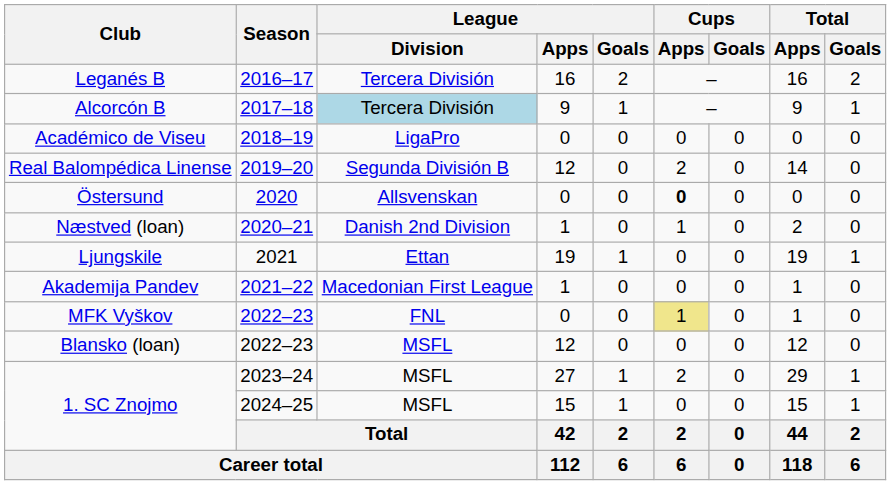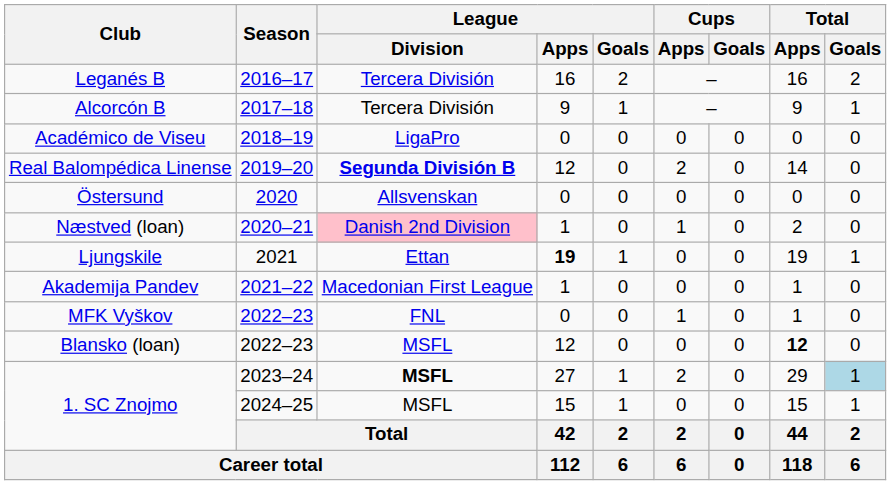(427, 108) lightblue background -> (427, 108) no background
(427, 167) normal -> (427, 167) bold
(681, 197) bold -> (681, 197) normal
(427, 227) no background -> (427, 227) pink background
(565, 256) normal -> (565, 256) bold
(681, 316) khaki background -> (681, 316) no background
(797, 345) normal -> (797, 345) bold
(427, 375) normal -> (427, 375) bold
(855, 375) no background -> (855, 375) lightblue background
